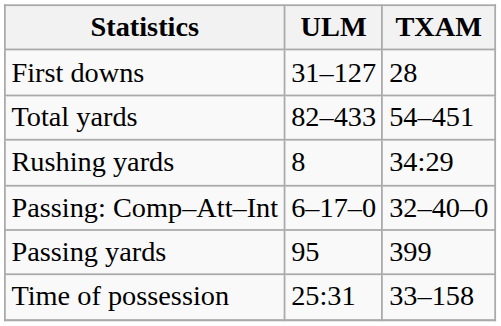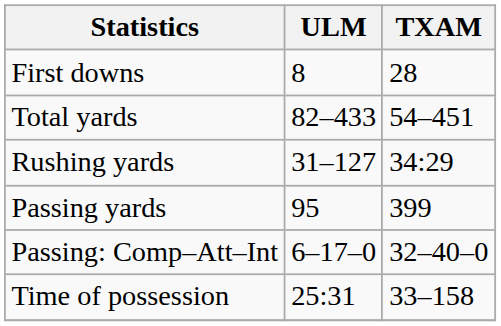(334, 72) 31–127 -> (298, 72) 8
(298, 162) 8 -> (334, 162) 31–127
rows swapped: (89, 251) <-> (145, 206)
